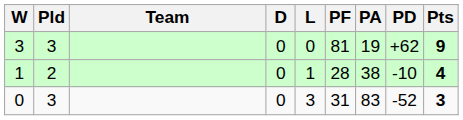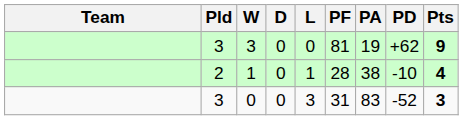columns swapped: (167, 18) <-> (19, 18)
